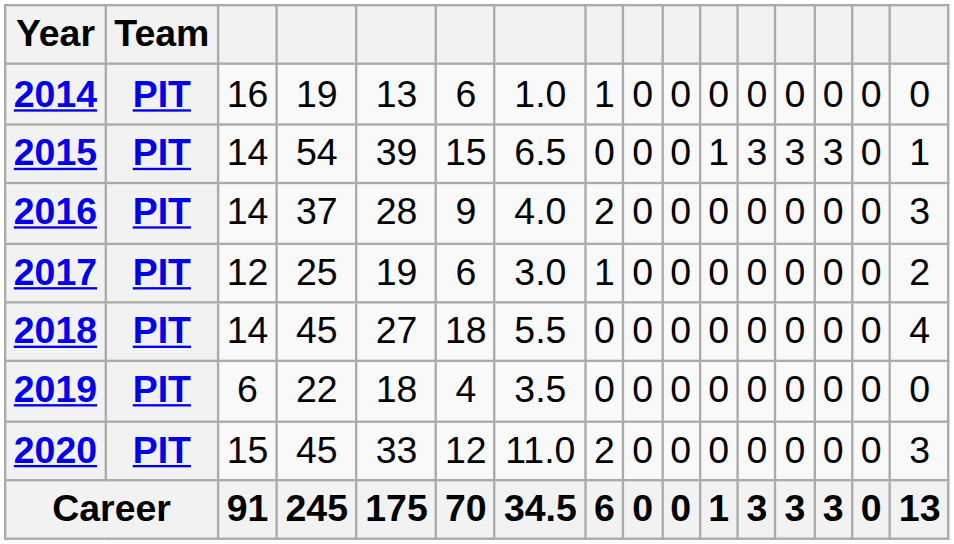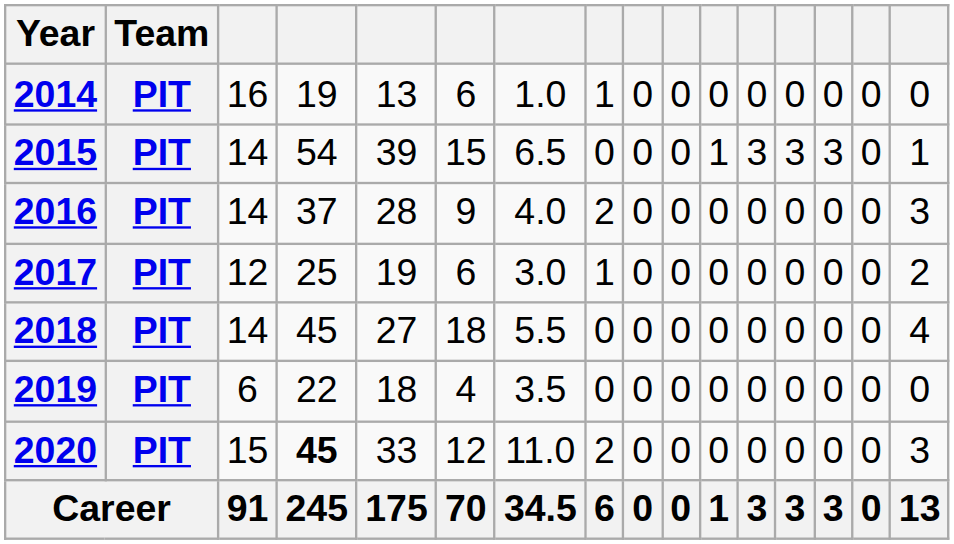(317, 449) normal -> (317, 449) bold
